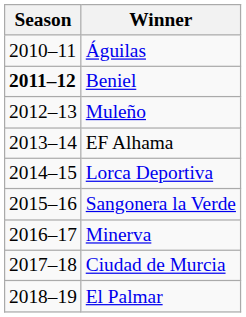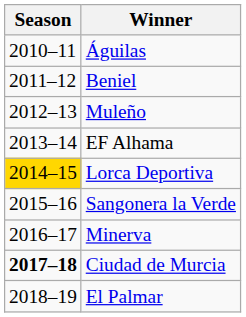(42, 81) bold -> (43, 81) normal
(43, 173) no background -> (43, 173) gold background
(43, 265) normal -> (43, 265) bold
